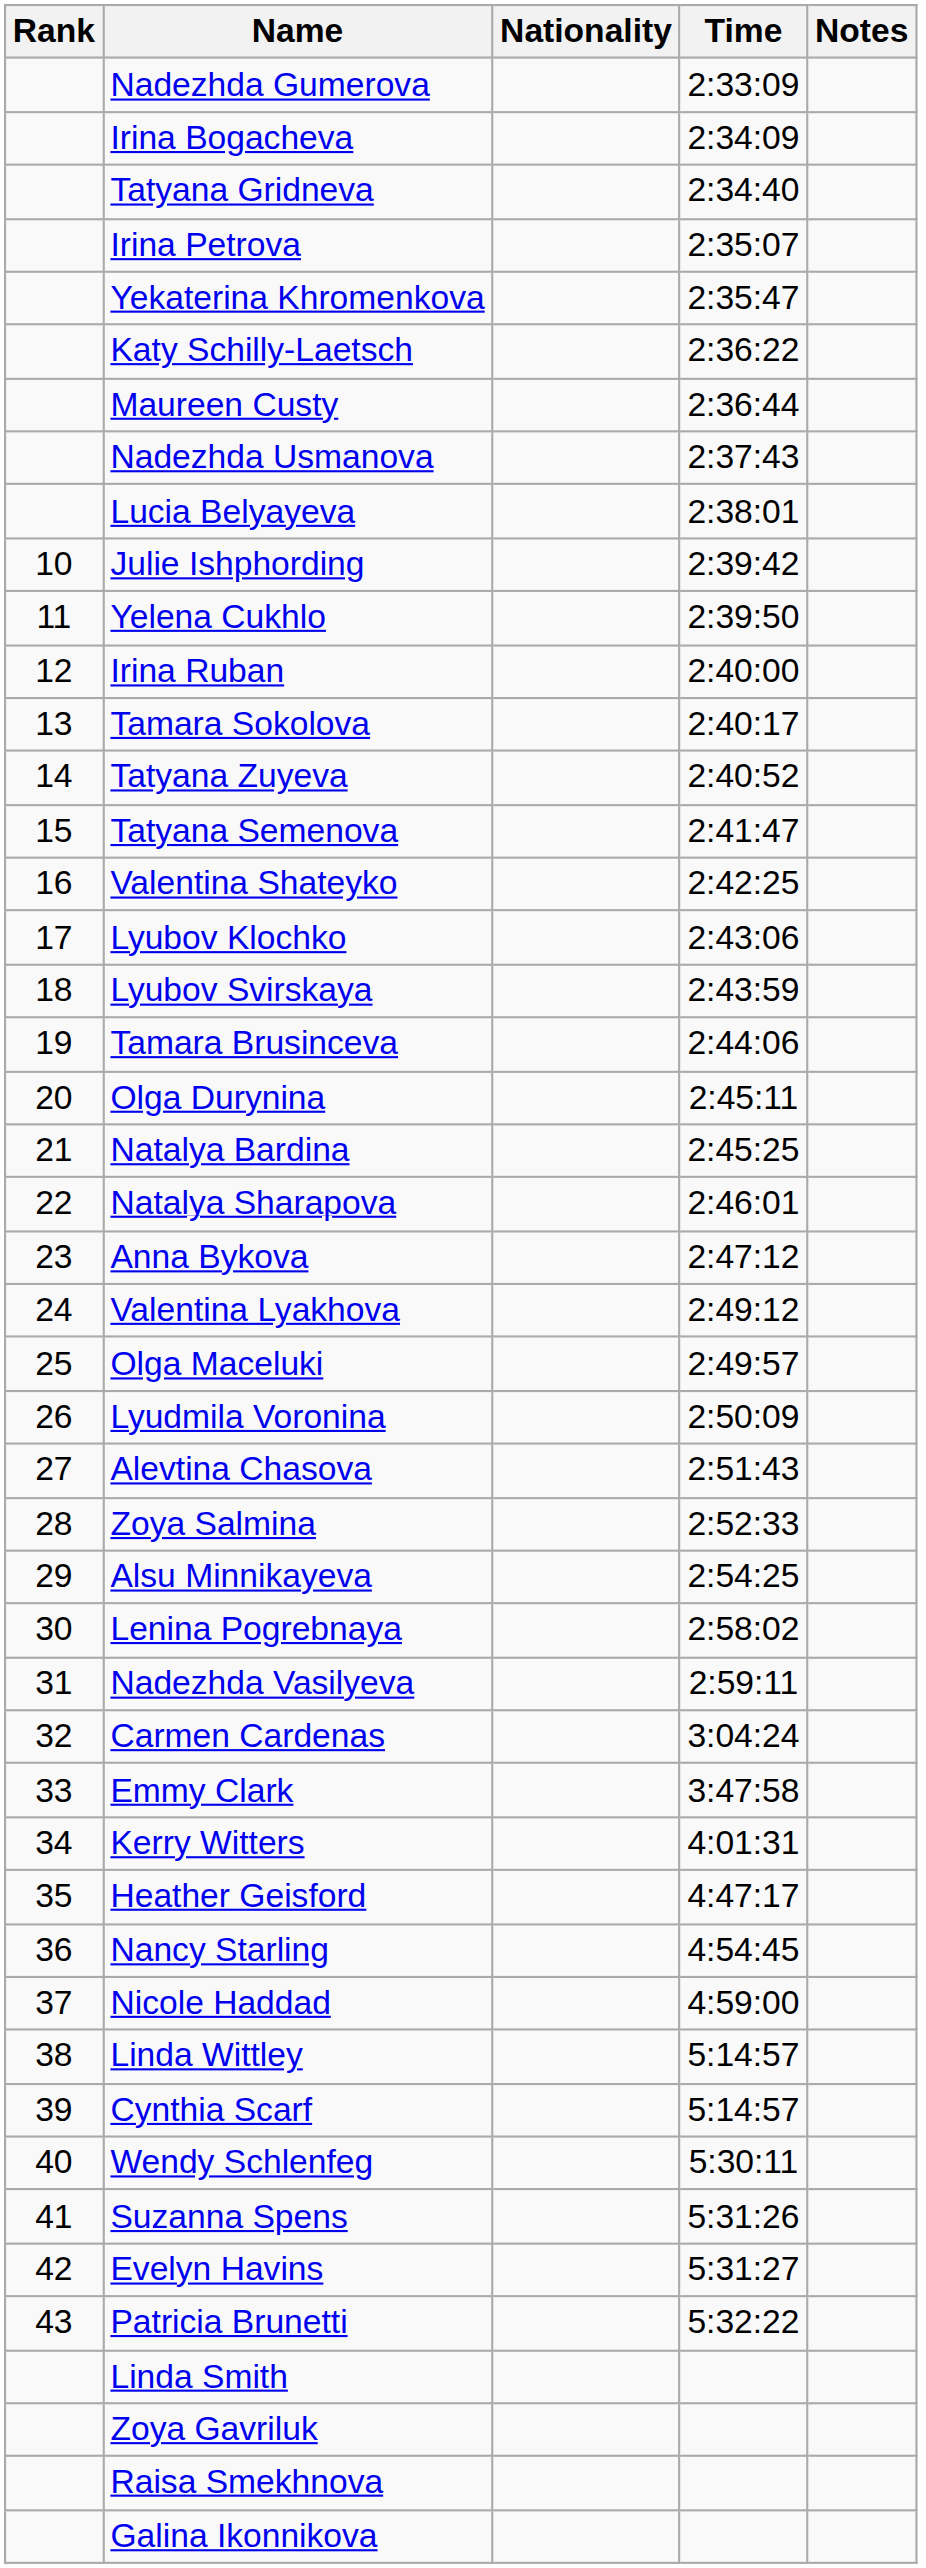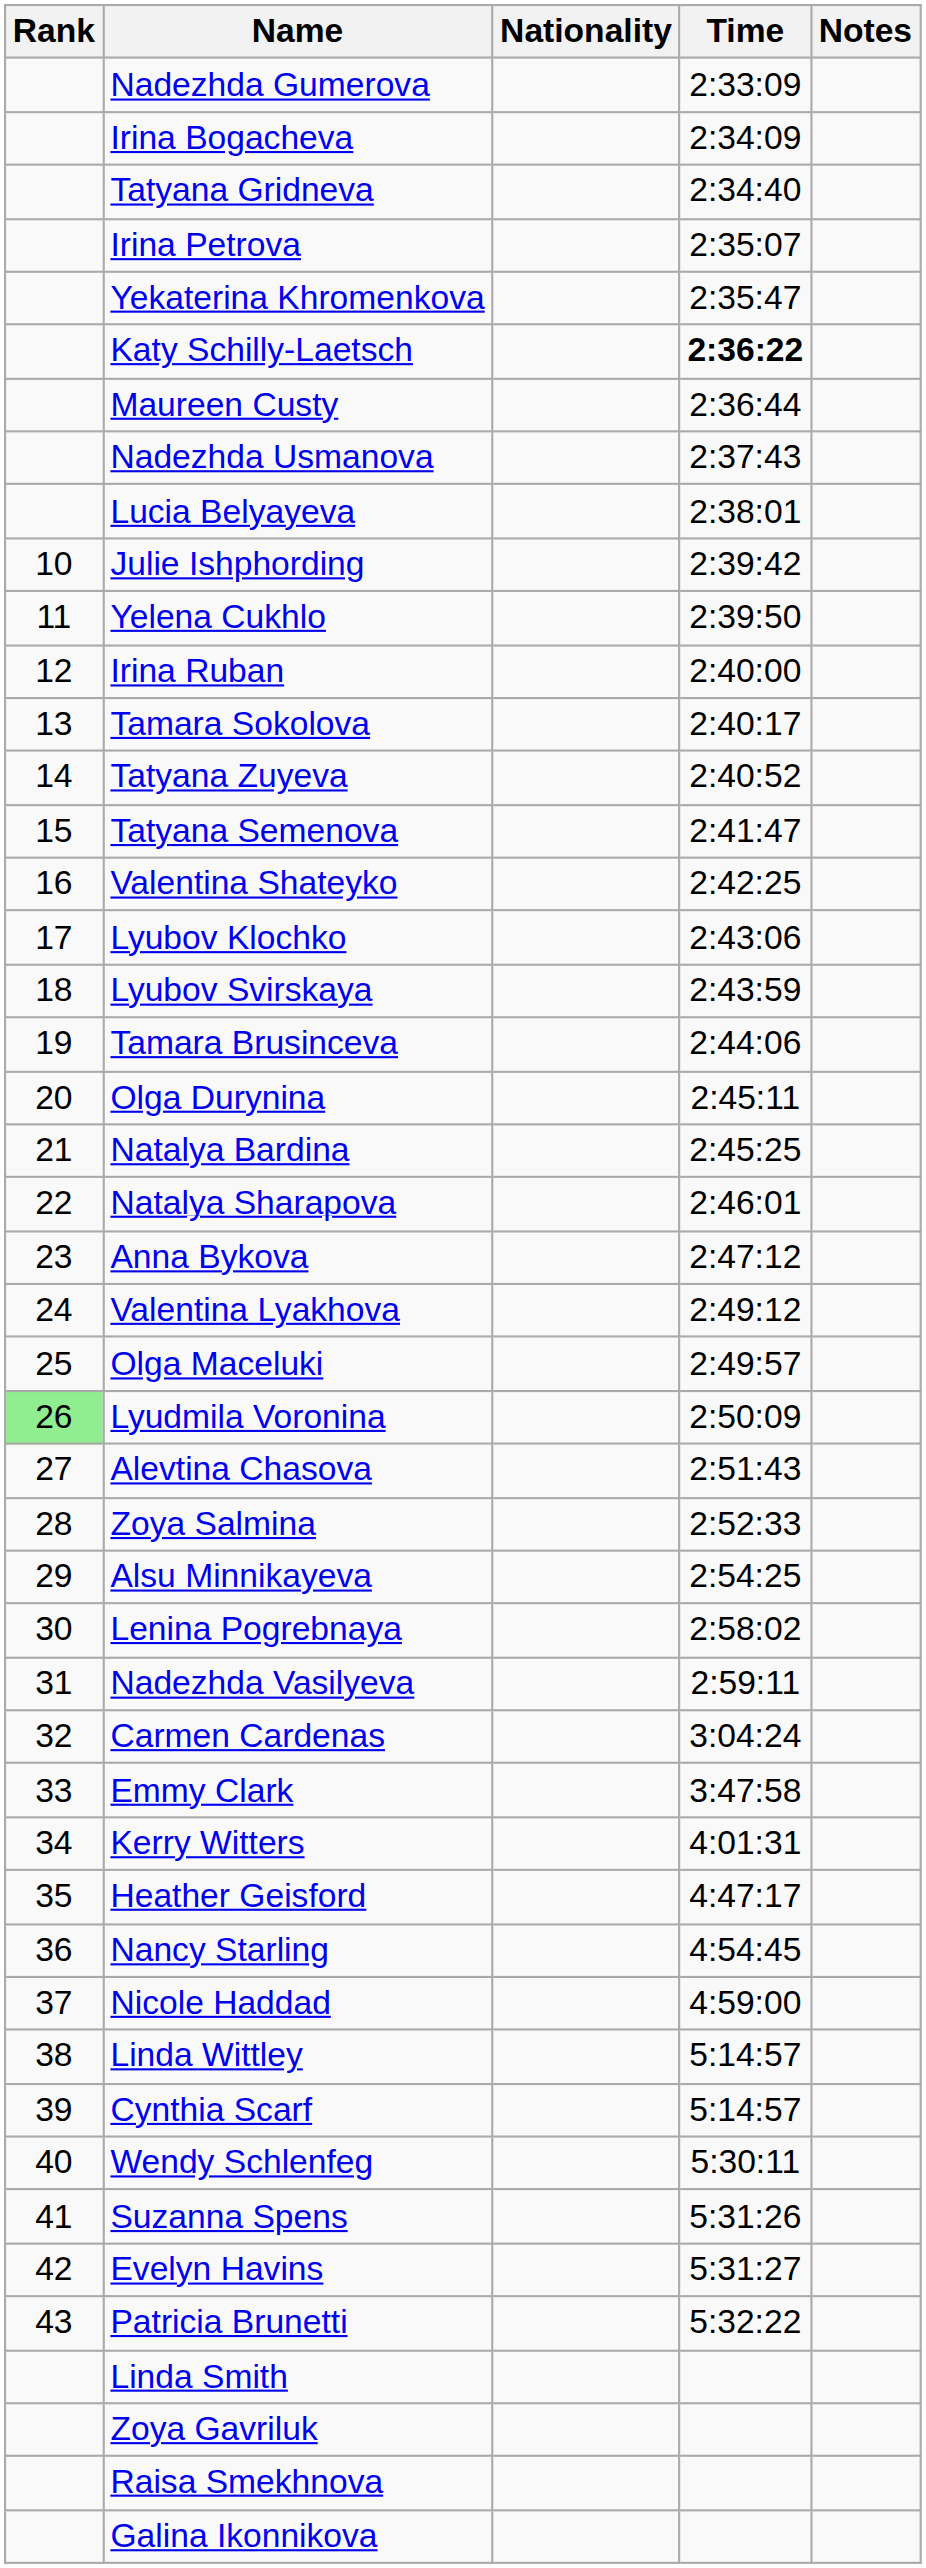(743, 350) normal -> (745, 350) bold
(54, 1416) no background -> (54, 1416) lightgreen background
